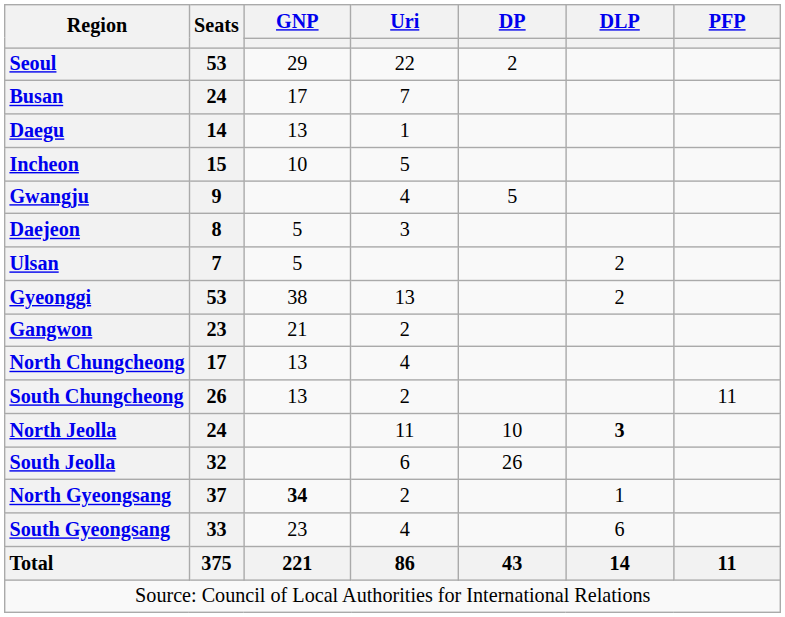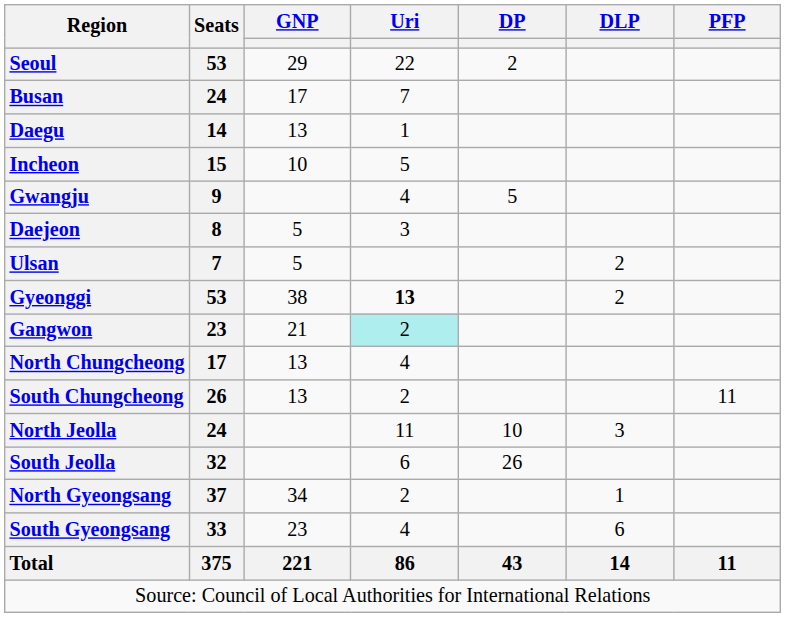(405, 296) normal -> (405, 296) bold
(405, 330) no background -> (405, 330) paleturquoise background
(620, 429) bold -> (620, 429) normal
(297, 496) bold -> (297, 496) normal
